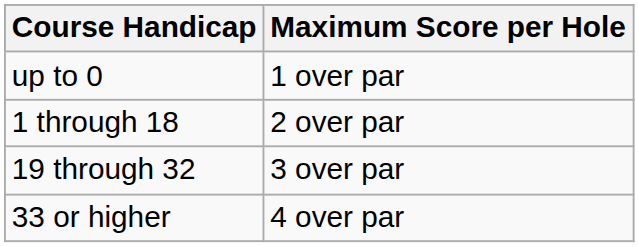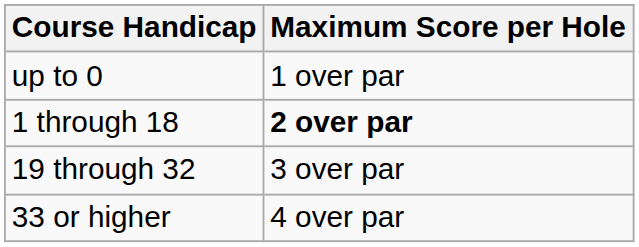(337, 122) normal -> (341, 122) bold
